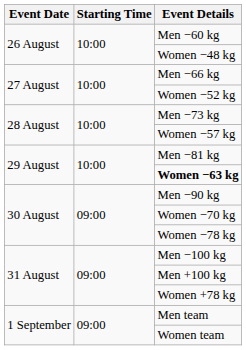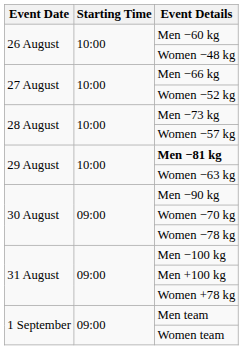(188, 154) normal -> (190, 154) bold
(198, 174) bold -> (196, 174) normal
